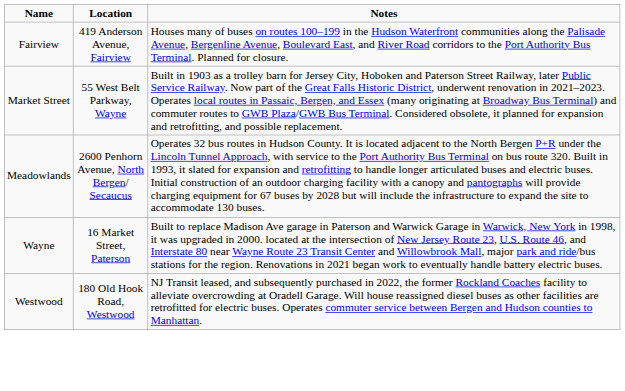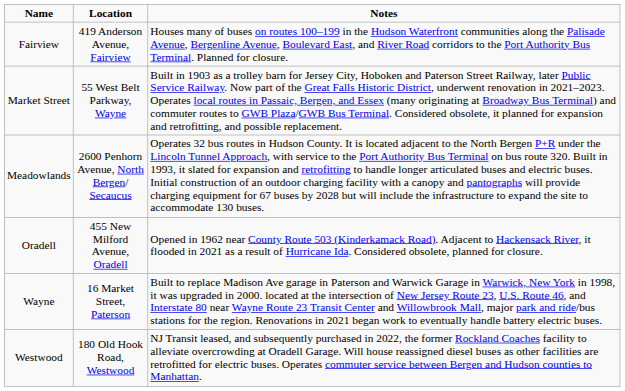+ row: (39, 245)
